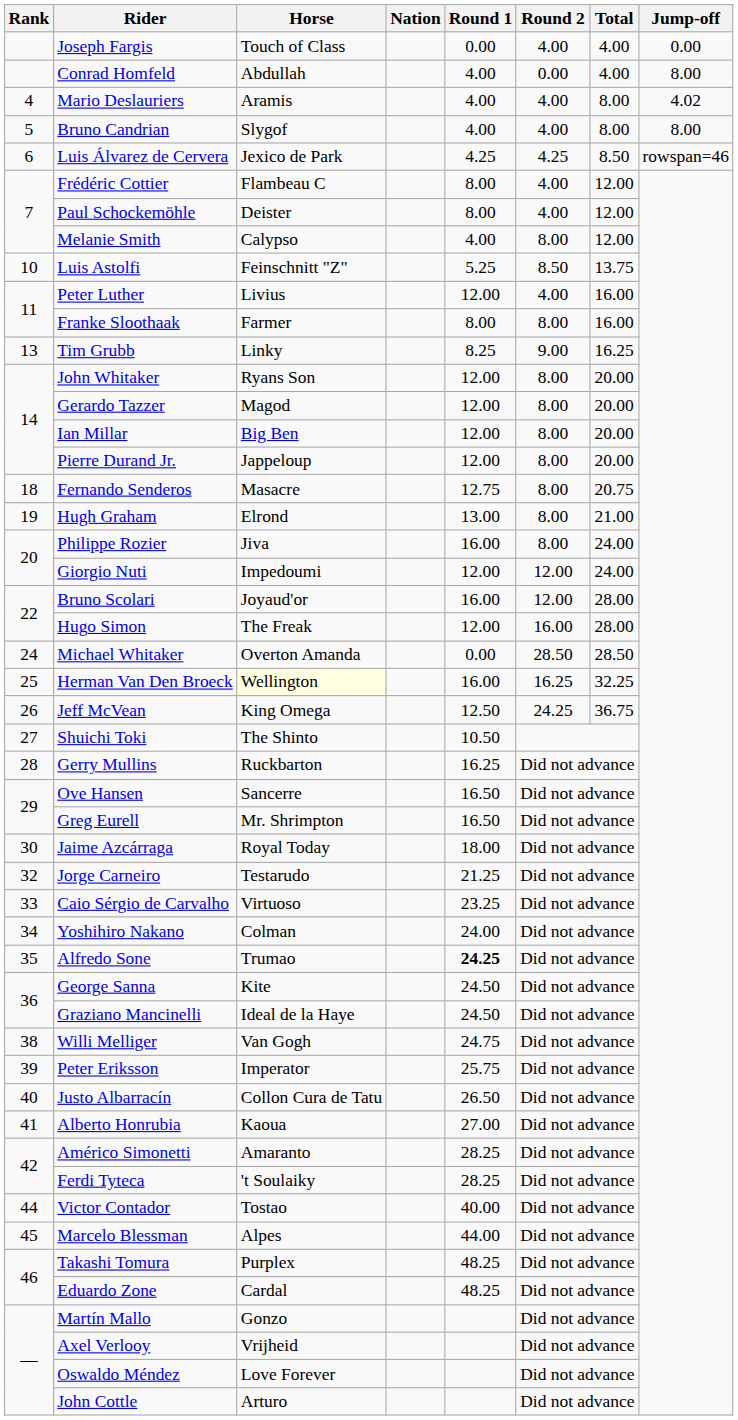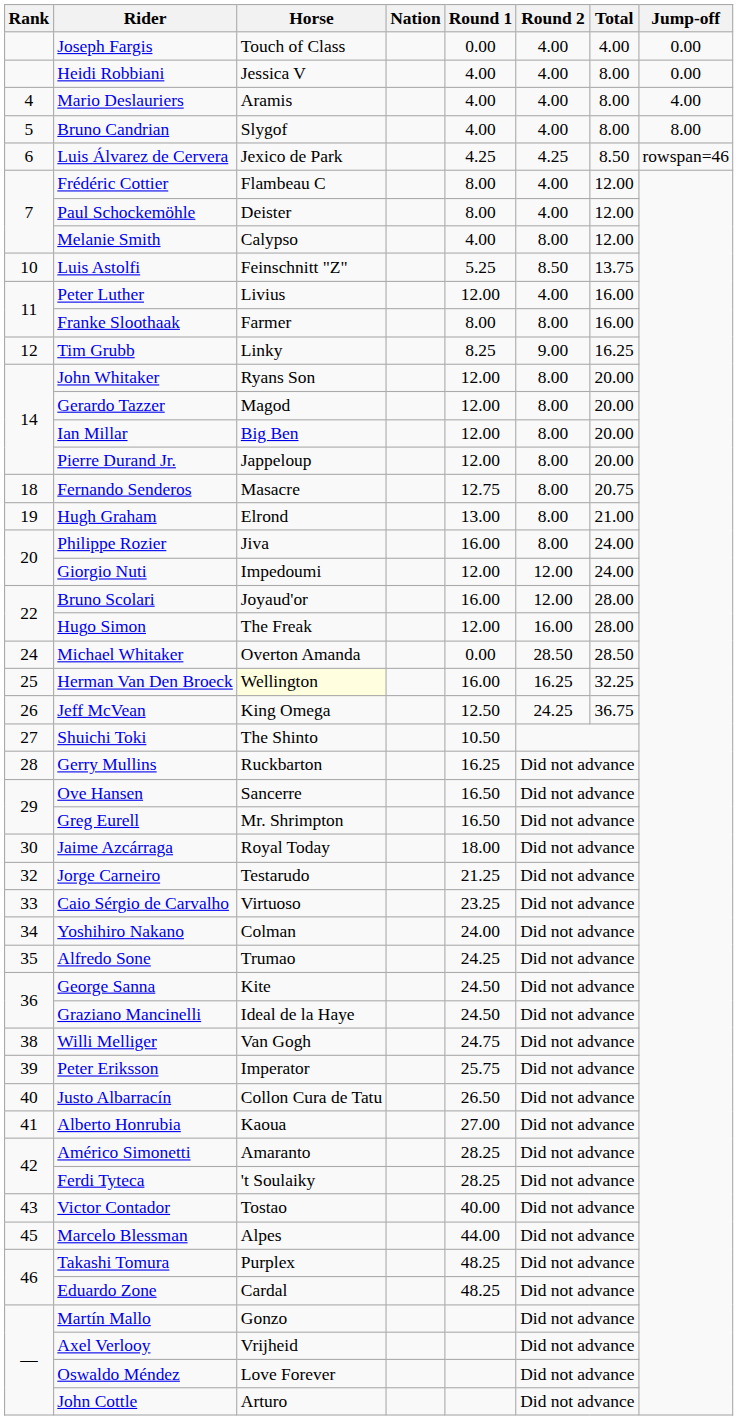- row: (116, 73)
+ row: (111, 73)
(686, 101) 4.02 -> (686, 101) 4.00
(29, 350) 13 -> (29, 350) 12
(480, 958) bold -> (480, 958) normal
(29, 1207) 44 -> (29, 1207) 43
